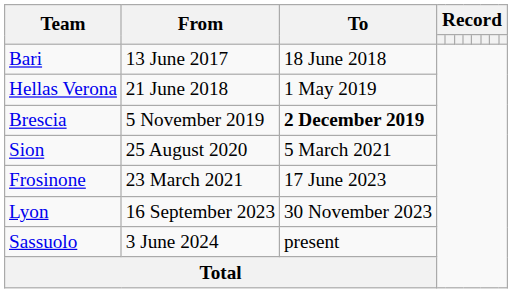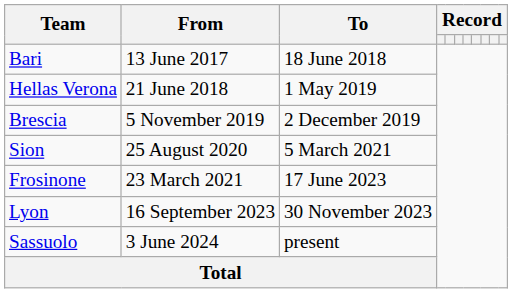(354, 119) bold -> (352, 119) normal
